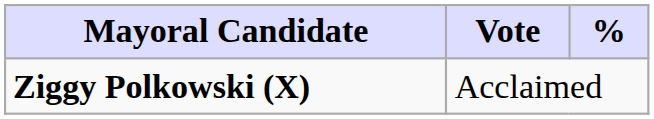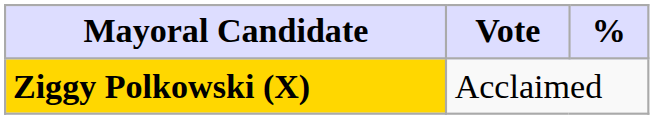(162, 85) no background -> (162, 85) gold background
